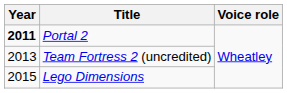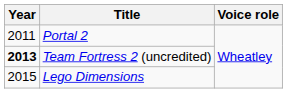(22, 35) bold -> (22, 35) normal
(22, 56) normal -> (22, 56) bold
